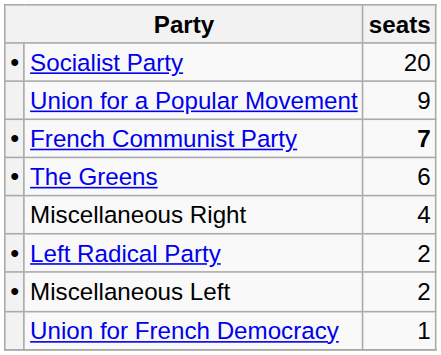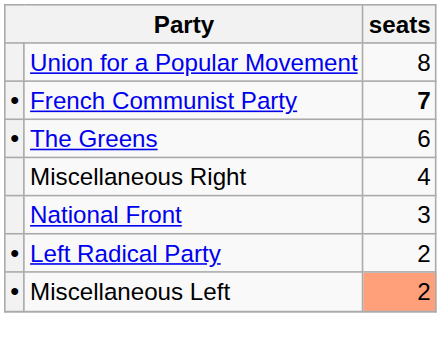- row: (107, 62)
(424, 101) 9 -> (424, 62) 8
+ row: (106, 215)
(424, 292) no background -> (424, 292) lightsalmon background
- row: (184, 330)
